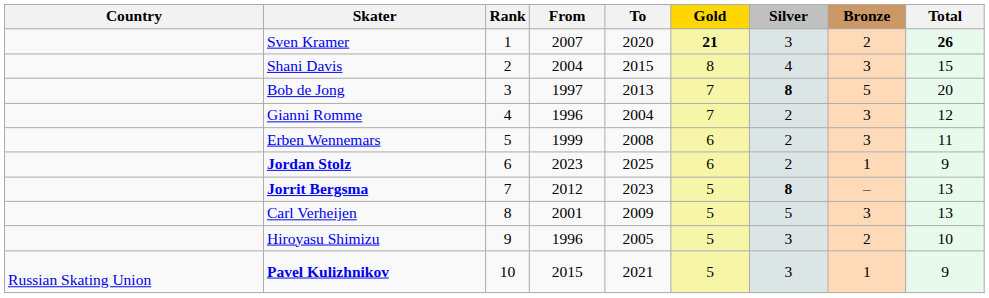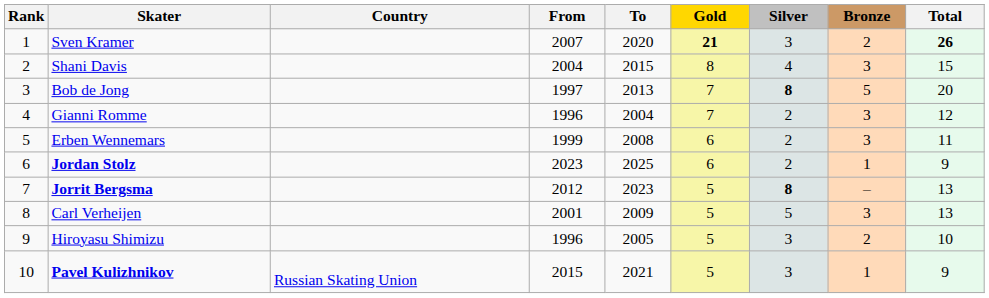columns swapped: (508, 16) <-> (134, 16)
